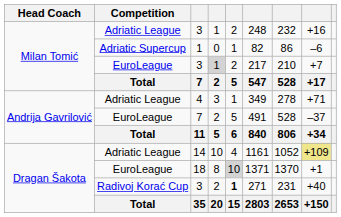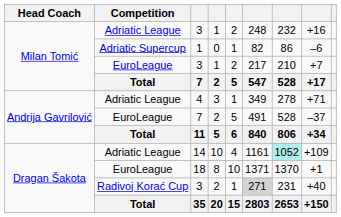(217, 65) lightgrey background -> (217, 65) no background
(287, 152) no background -> (287, 152) paleturquoise background
(316, 152) khaki background -> (316, 152) no background
(234, 169) lightgrey background -> (234, 169) no background
(234, 186) bold -> (234, 186) normal
(257, 186) no background -> (257, 186) lightgrey background
